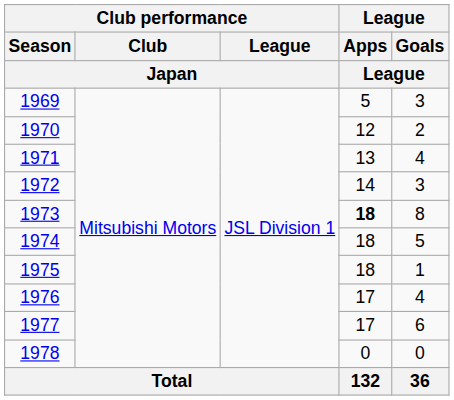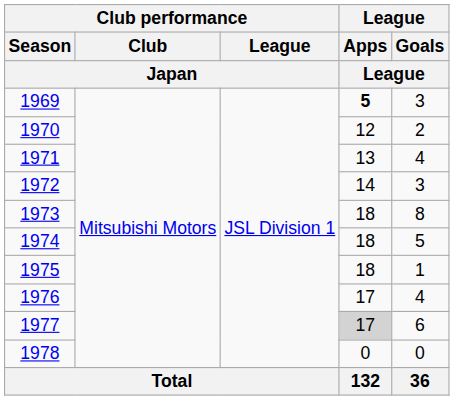(365, 102) normal -> (365, 102) bold
(365, 213) bold -> (365, 213) normal
(365, 325) no background -> (365, 325) lightgrey background
